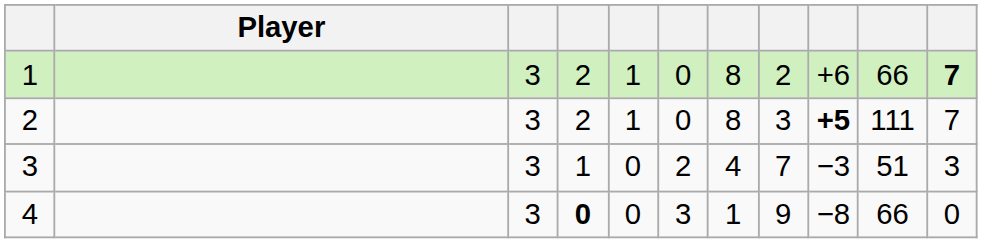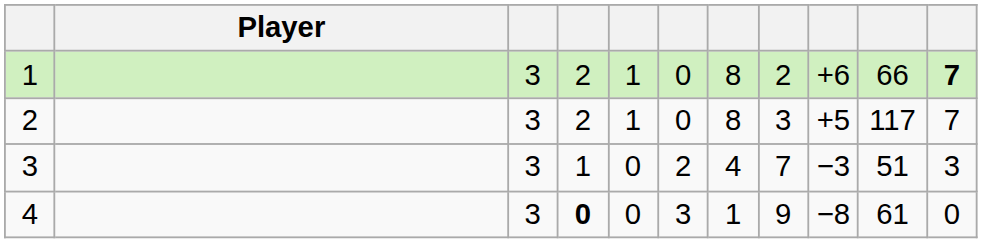(833, 120) bold -> (833, 120) normal
(893, 120) 111 -> (893, 120) 117
(893, 213) 66 -> (893, 213) 61
